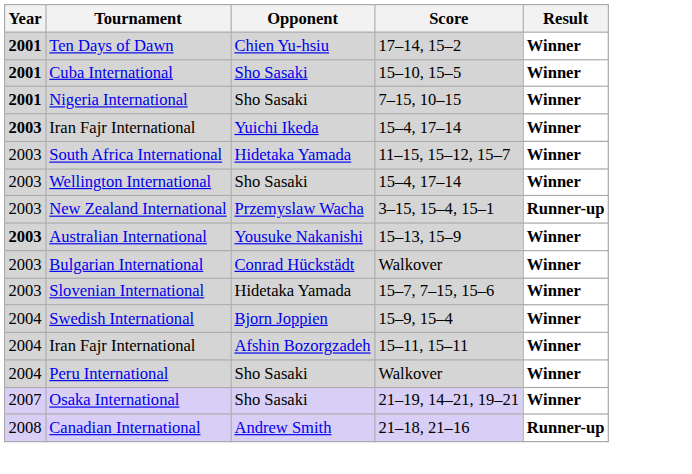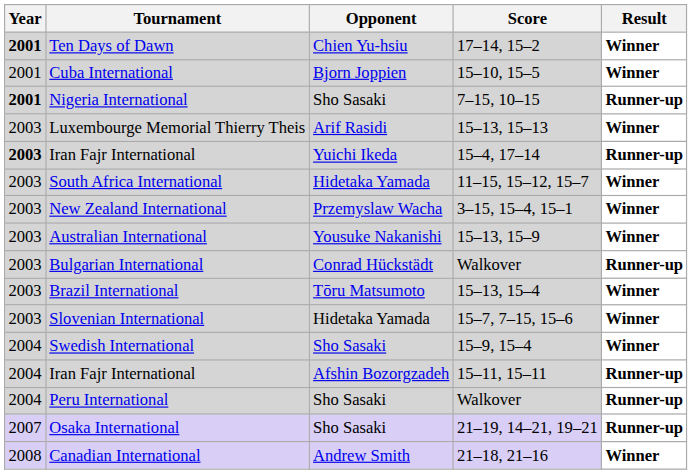(25, 73) bold -> (25, 73) normal
(271, 73) Sho Sasaki -> (360, 73) Bjorn Joppien
(554, 100) Winner -> (644, 100) Runner-up
+ row: (177, 127)
(554, 127) Winner -> (644, 155) Runner-up
- row: (130, 182)
(566, 209) Runner-up -> (632, 209) Winner
(25, 237) bold -> (25, 237) normal
(554, 264) Winner -> (644, 264) Runner-up
+ row: (114, 291)
(281, 318) Bjorn Joppien -> (350, 346) Sho Sasaki
(554, 346) Winner -> (644, 373) Runner-up
(554, 373) Winner -> (644, 400) Runner-up
(554, 400) Winner -> (644, 428) Runner-up
(566, 428) Runner-up -> (632, 455) Winner
